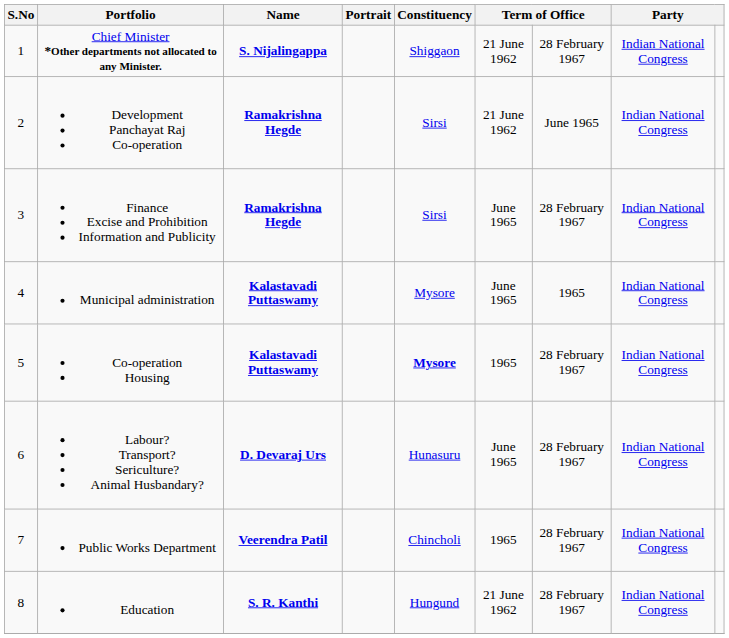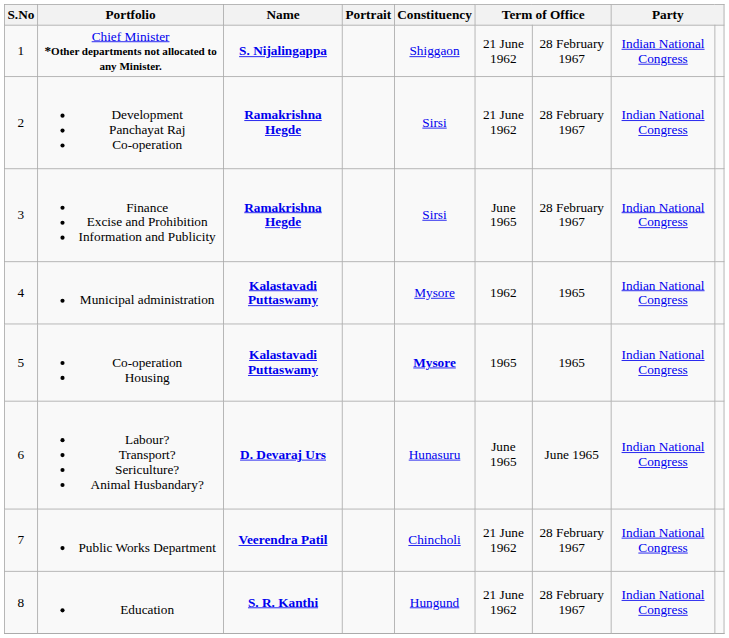(572, 122) June 1965 -> (572, 122) 28 February 1967
(503, 292) June 1965 -> (503, 292) 1962
(572, 362) 28 February 1967 -> (572, 362) 1965
(572, 455) 28 February 1967 -> (572, 455) June 1965
(503, 540) 1965 -> (503, 540) 21 June 1962
